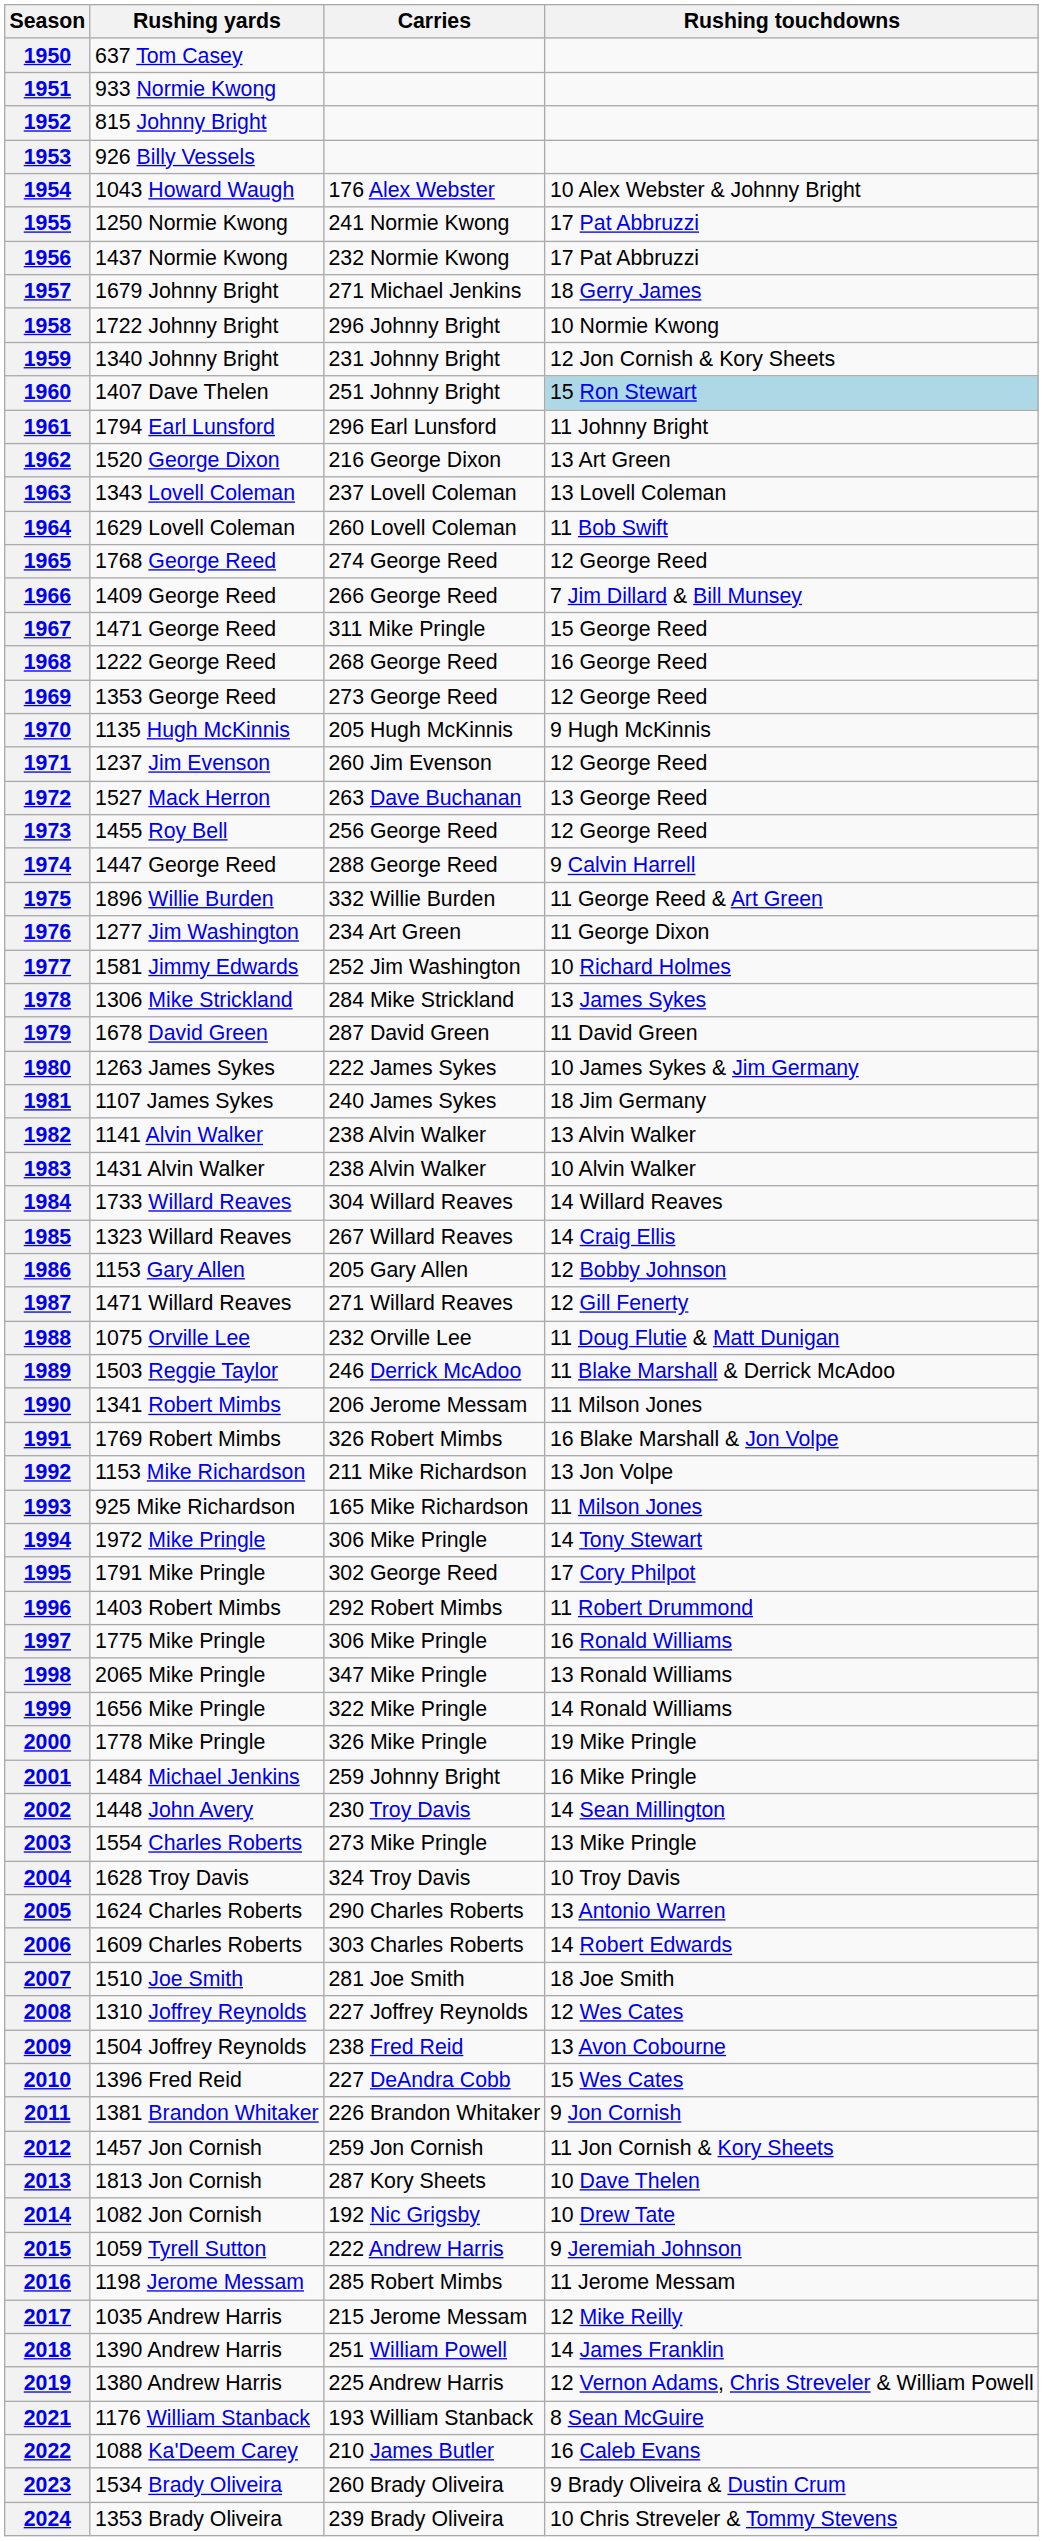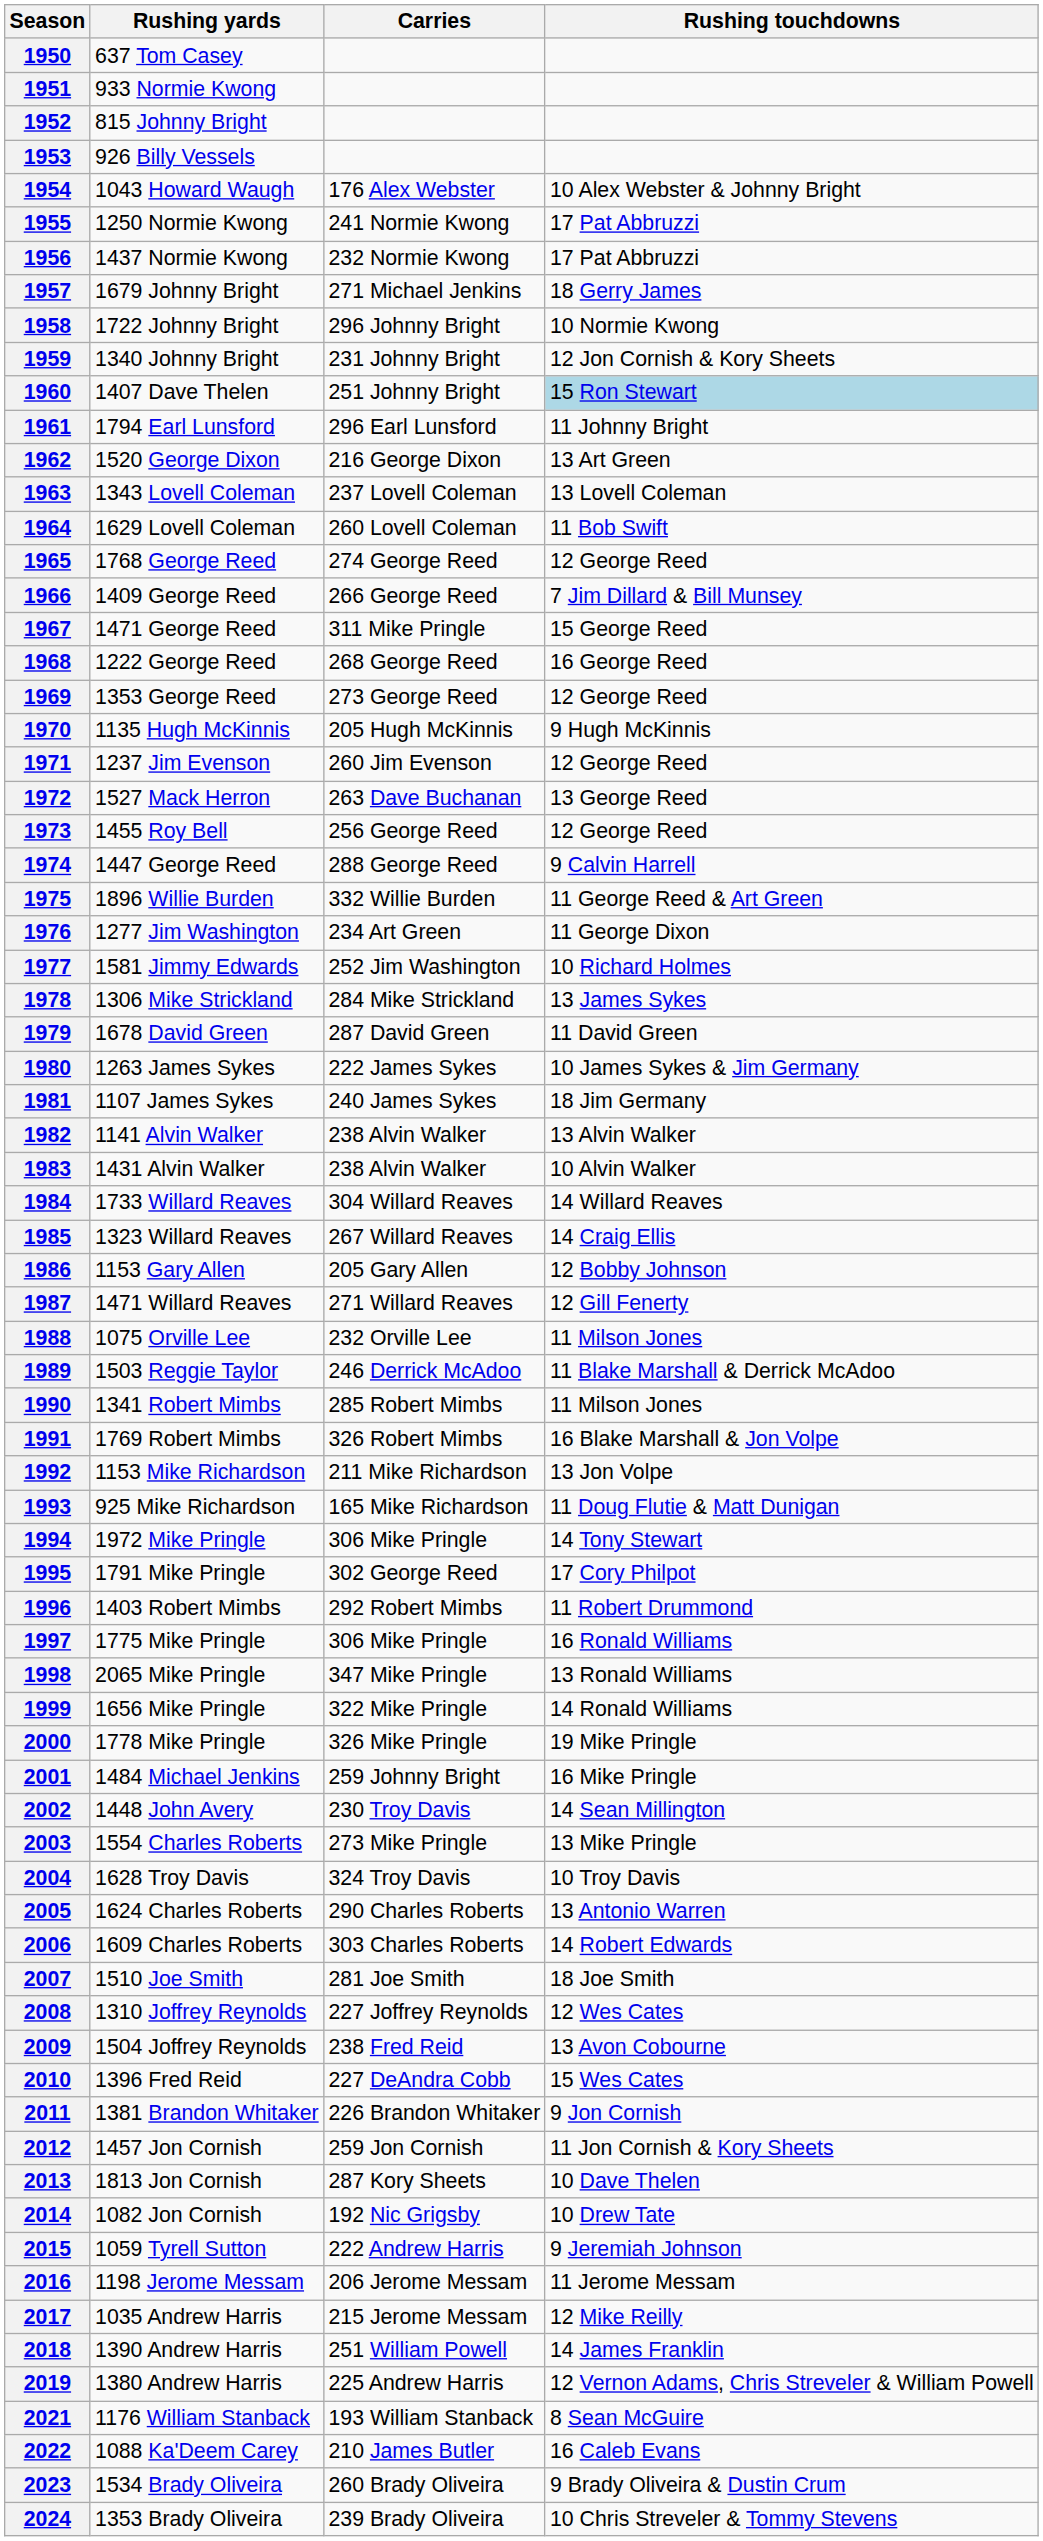(695, 1337) 11 Doug Flutie & Matt Dunigan -> (626, 1337) 11 Milson Jones
(428, 1405) 206 Jerome Messam -> (415, 1405) 285 Robert Mimbs
(626, 1506) 11 Milson Jones -> (695, 1506) 11 Doug Flutie & Matt Dunigan
(415, 2282) 285 Robert Mimbs -> (428, 2282) 206 Jerome Messam
